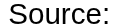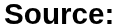(59, 14) normal -> (59, 14) bold
